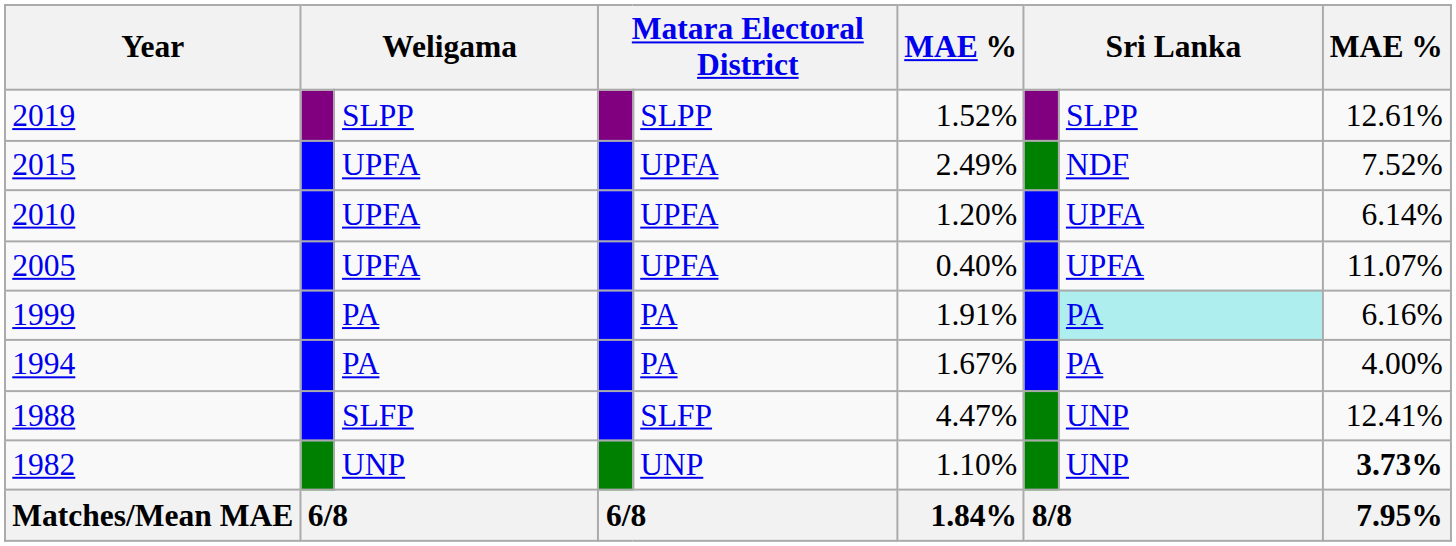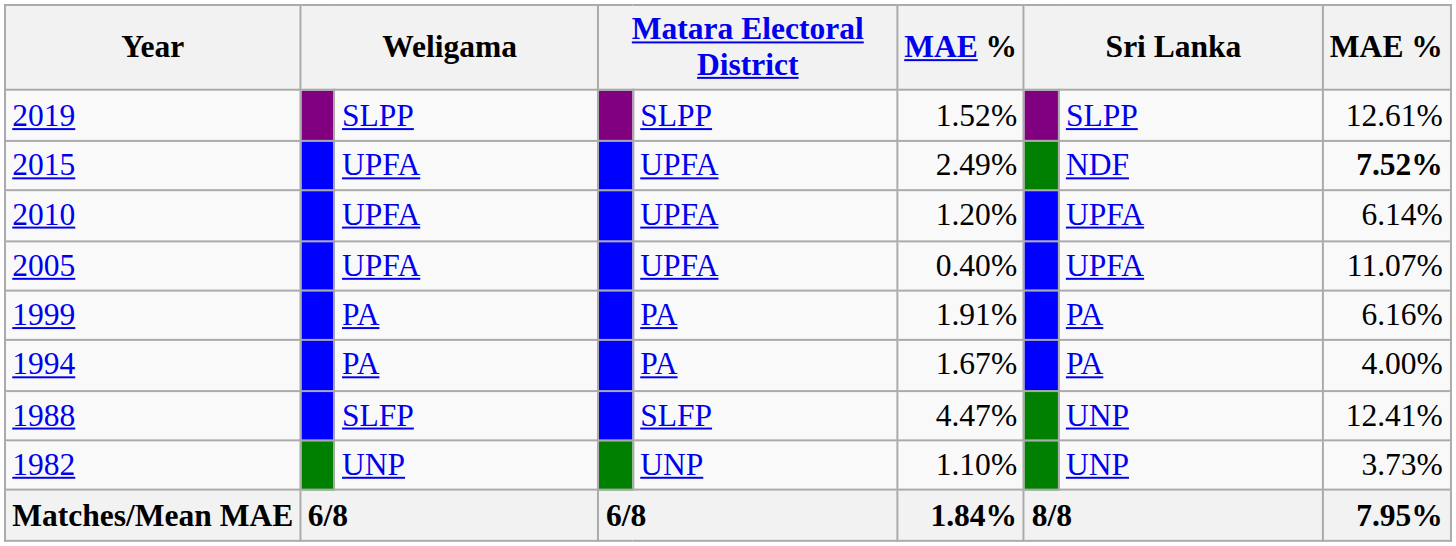(1402, 164) normal -> (1399, 164) bold
(1085, 314) paleturquoise background -> (1085, 314) no background
(1399, 464) bold -> (1402, 464) normal
